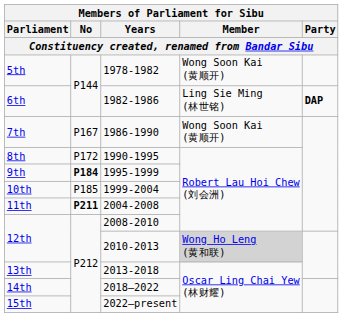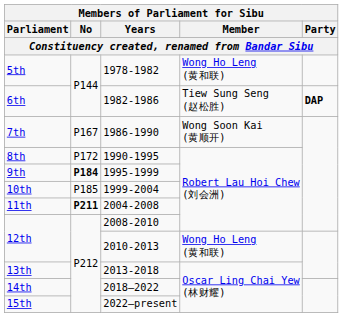(222, 69) Wong Soon Kai (黄顺开) -> (219, 69) Wong Ho Leng (黄和联)
(222, 100) Ling Sie Ming (林世铭) -> (226, 100) Tiew Sung Seng (赵松胜)
(219, 246) lightgrey background -> (219, 246) no background
